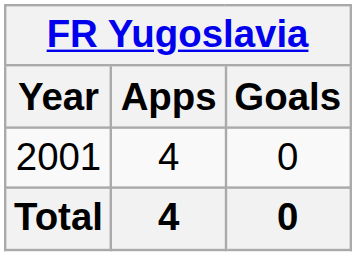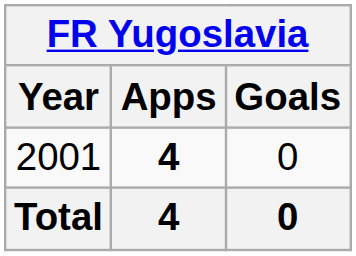(169, 156) normal -> (169, 156) bold
